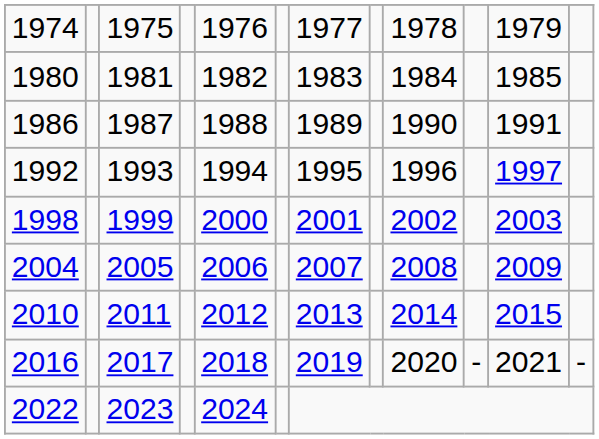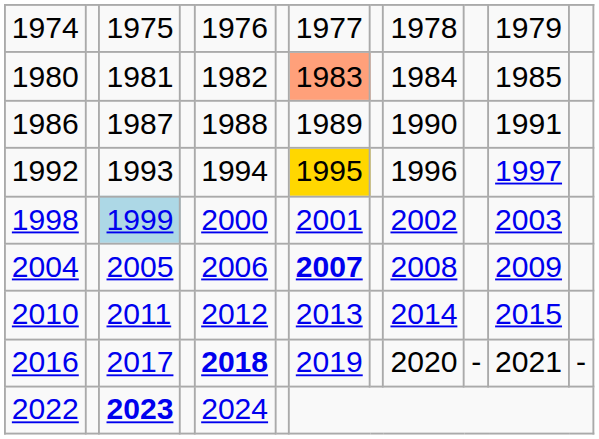(329, 76) no background -> (329, 76) lightsalmon background
(329, 171) no background -> (329, 171) gold background
(140, 219) no background -> (140, 219) lightblue background
(329, 266) normal -> (329, 266) bold
(235, 362) normal -> (235, 362) bold
(140, 409) normal -> (140, 409) bold
